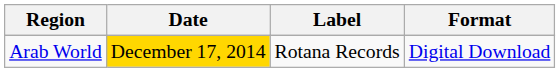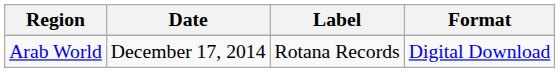(188, 51) gold background -> (188, 51) no background
